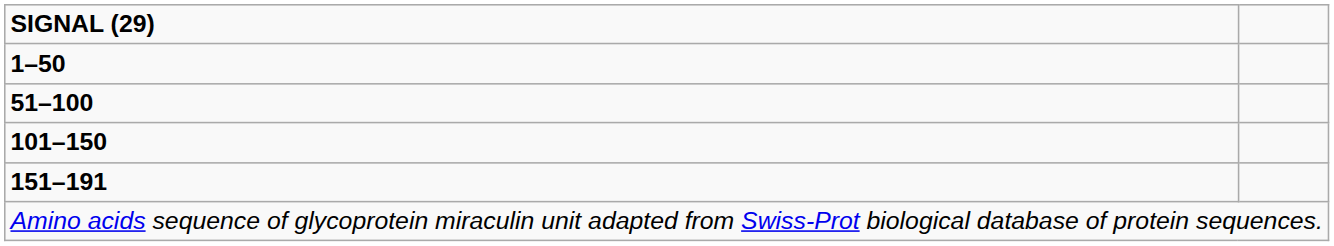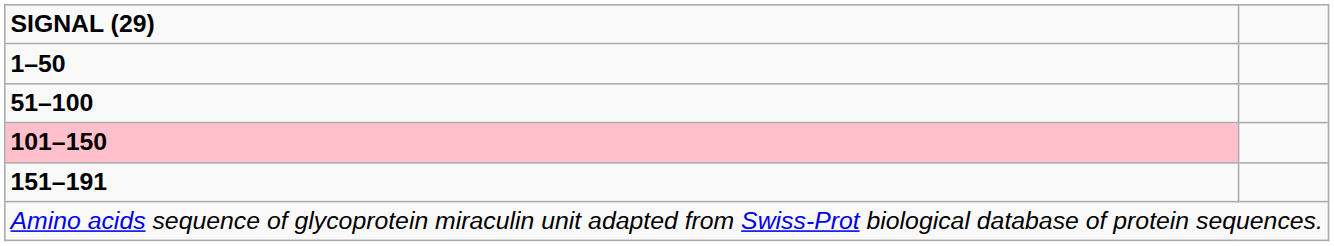(59, 142) no background -> (59, 142) pink background
